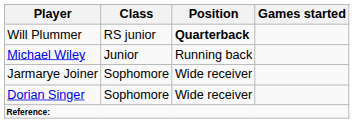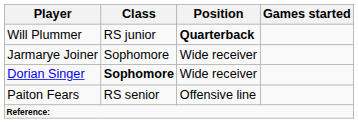- row: (46, 54)
(136, 94) normal -> (139, 74) bold
+ row: (43, 94)
